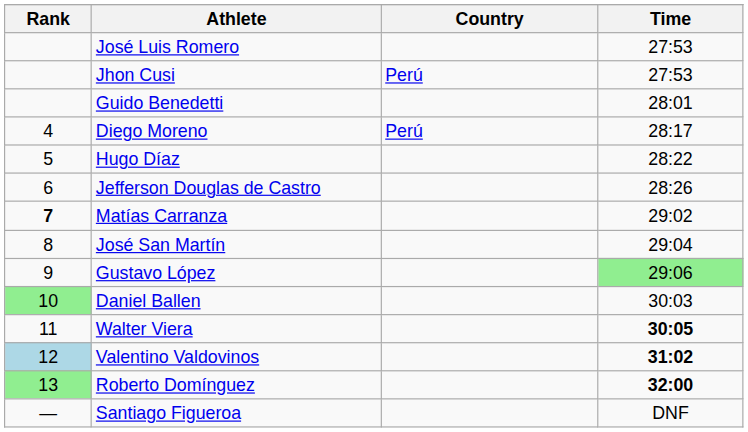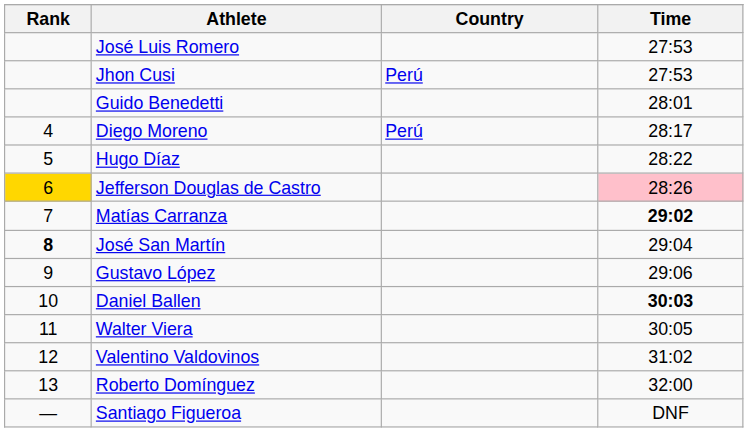(48, 188) no background -> (48, 188) gold background
(670, 188) no background -> (670, 188) pink background
(48, 216) bold -> (48, 216) normal
(670, 216) normal -> (670, 216) bold
(48, 244) normal -> (48, 244) bold
(670, 272) lightgreen background -> (670, 272) no background
(48, 300) lightgreen background -> (48, 300) no background
(670, 300) normal -> (670, 300) bold
(670, 329) bold -> (670, 329) normal
(48, 357) lightblue background -> (48, 357) no background
(670, 357) bold -> (670, 357) normal
(48, 385) lightgreen background -> (48, 385) no background
(670, 385) bold -> (670, 385) normal
